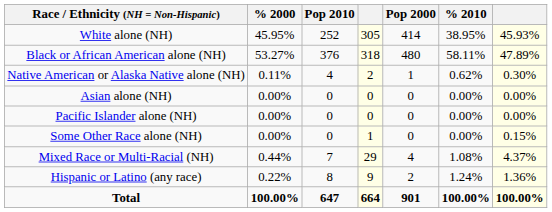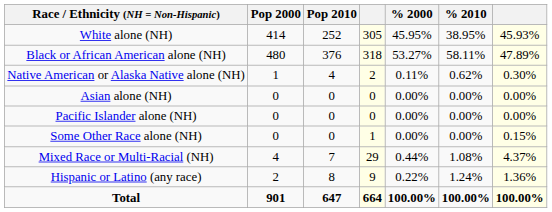columns swapped: (411, 14) <-> (275, 14)
